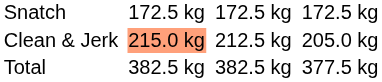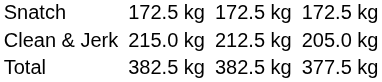(167, 40) lightsalmon background -> (167, 40) no background
